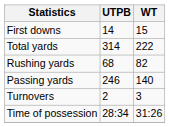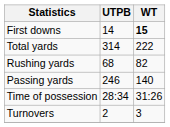(142, 30) normal -> (142, 30) bold
rows swapped: (30, 97) <-> (52, 113)
